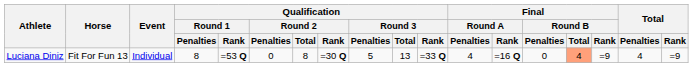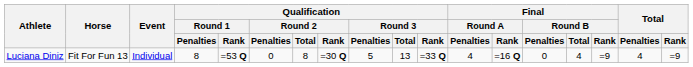(579, 56) lightsalmon background -> (579, 56) no background
